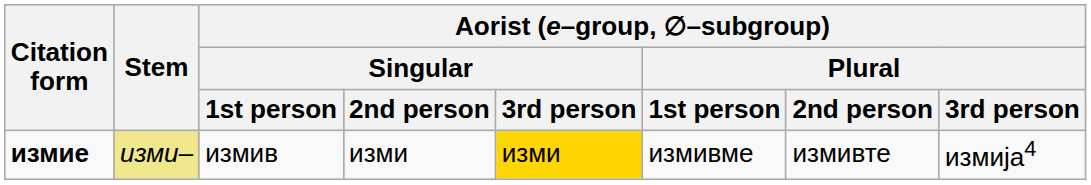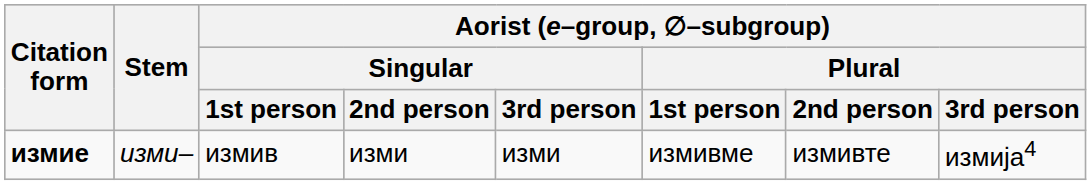(157, 154) khaki background -> (157, 154) no background
(531, 154) gold background -> (531, 154) no background
